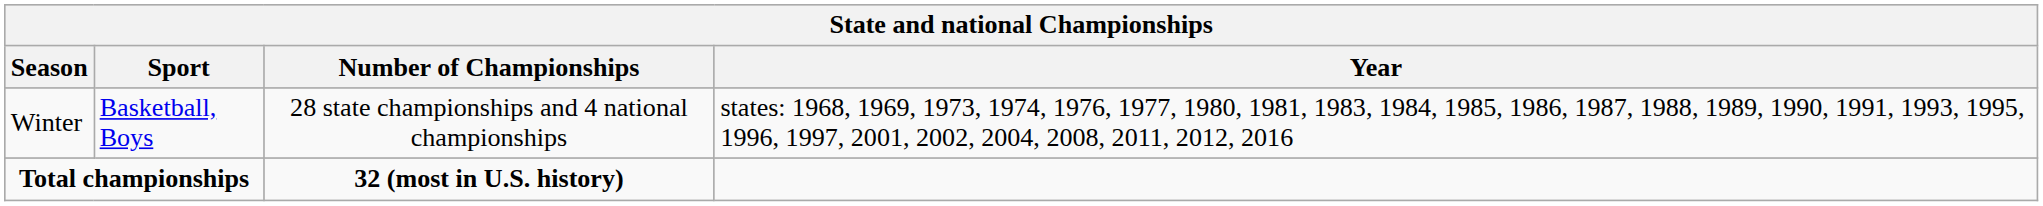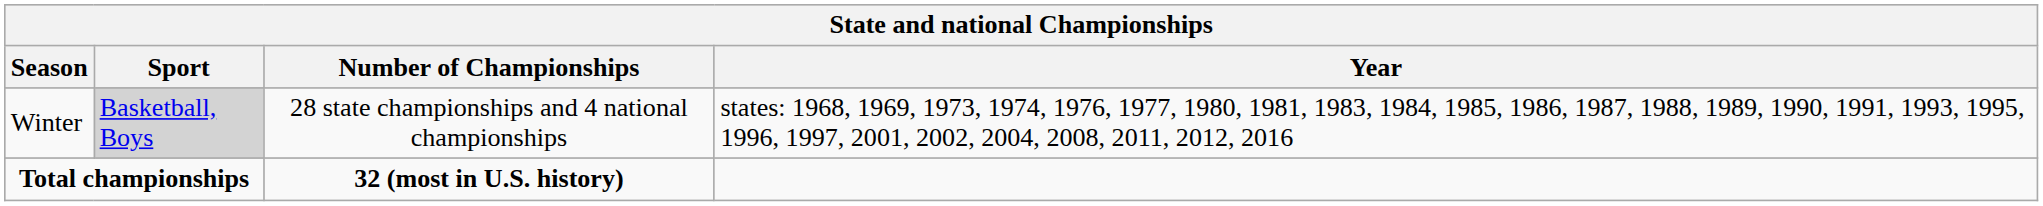(158, 122) no background -> (158, 122) lightgrey background
